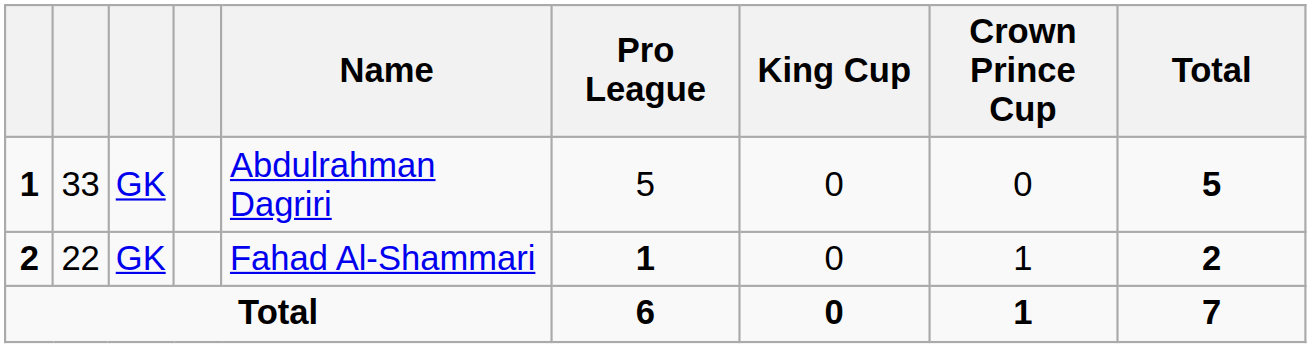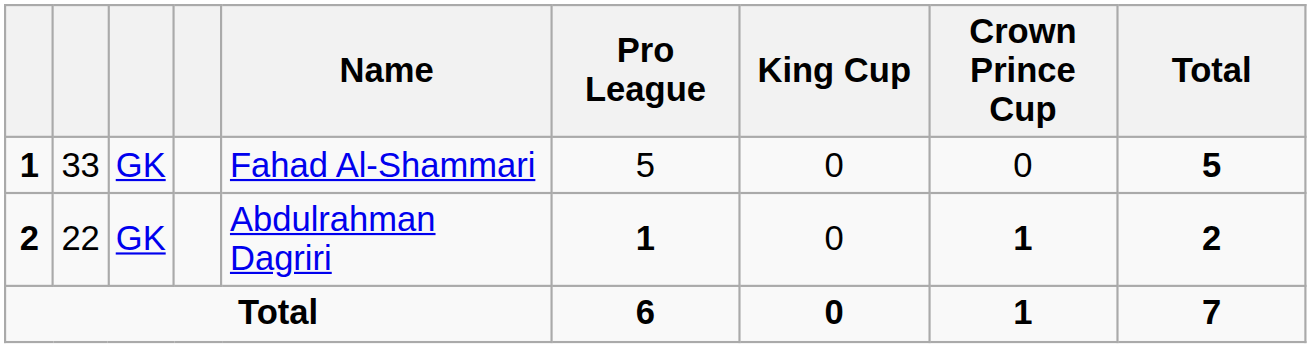(333, 183) Abdulrahman Dagriri -> (383, 164) Fahad Al-Shammari
(383, 258) Fahad Al-Shammari -> (333, 238) Abdulrahman Dagriri
(1023, 258) normal -> (1023, 238) bold
